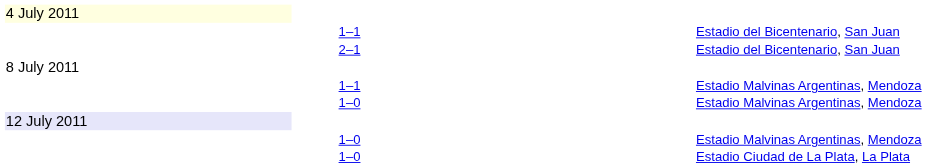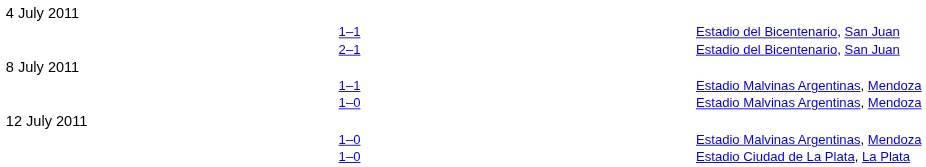(43, 13) lightyellow background -> (43, 13) no background
(47, 121) lavender background -> (47, 121) no background
